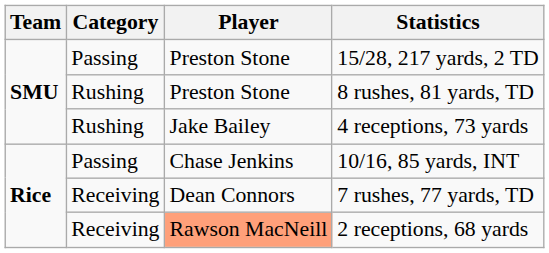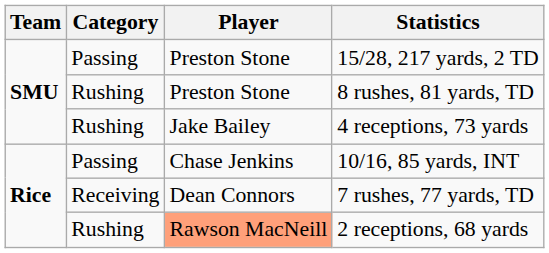(115, 229) Receiving -> (108, 229) Rushing
